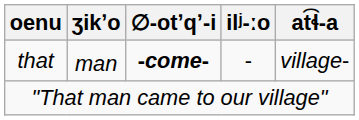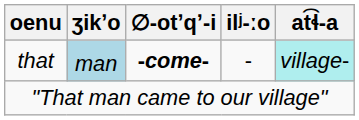(96, 63) no background -> (96, 63) lightblue background
(315, 60) no background -> (315, 60) paleturquoise background
